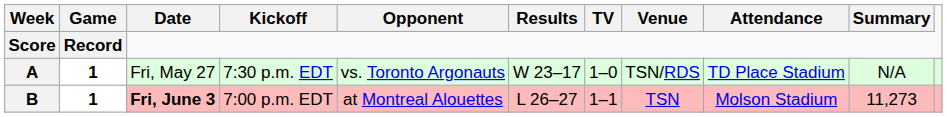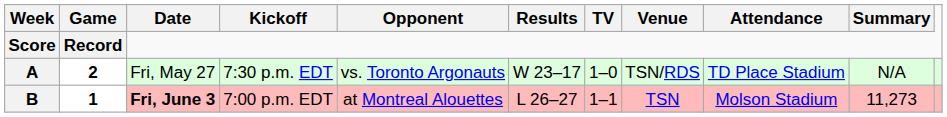(93, 72) 1 -> (93, 72) 2
